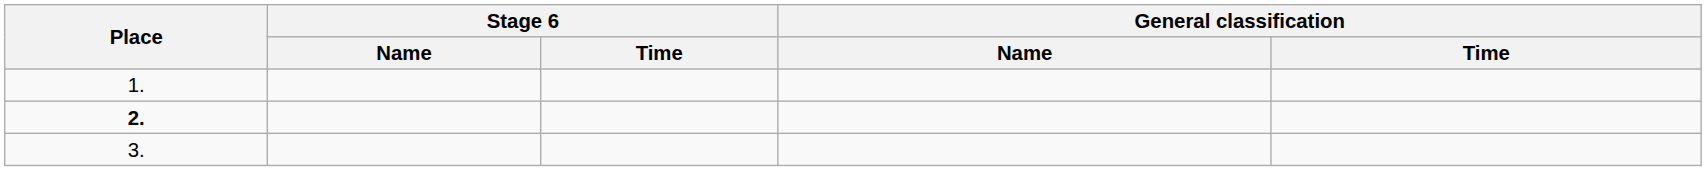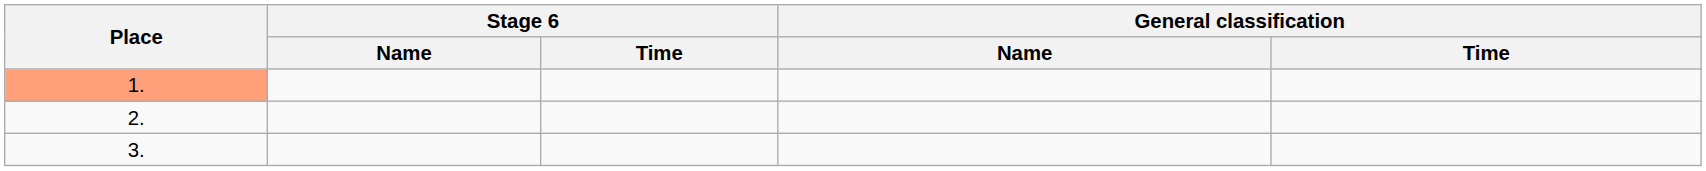(136, 85) no background -> (136, 85) lightsalmon background
(136, 118) bold -> (136, 118) normal
